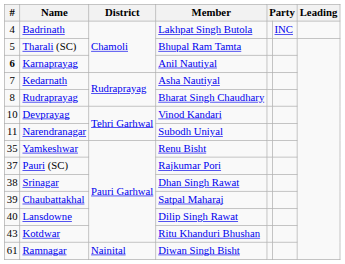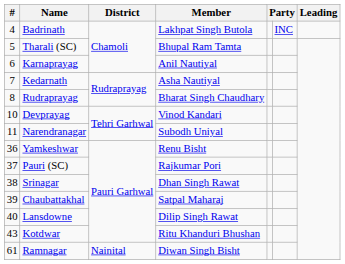(12, 64) bold -> (12, 64) normal
(12, 149) 35 -> (12, 149) 36
